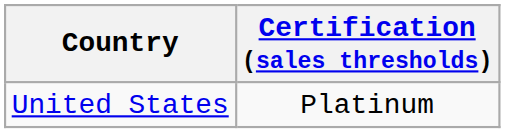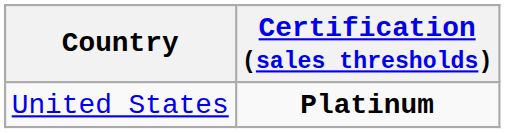(367, 105) normal -> (367, 105) bold
